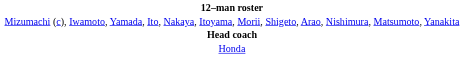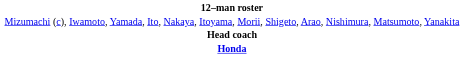(232, 49) normal -> (232, 49) bold
